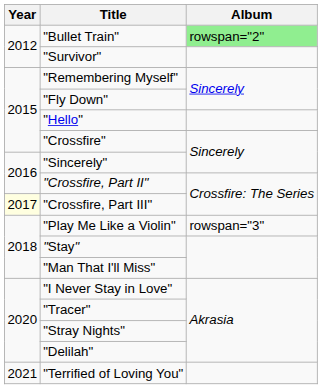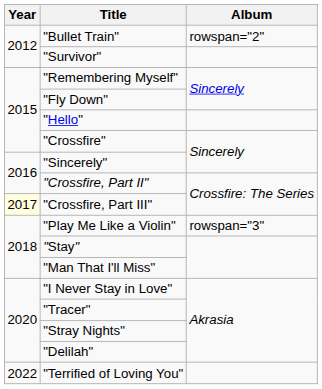(227, 36) lightgreen background -> (227, 36) no background
(22, 373) 2021 -> (22, 373) 2022
